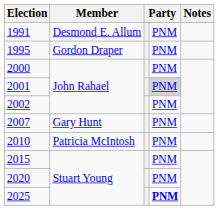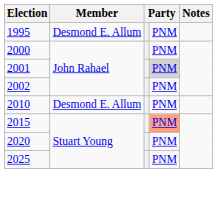- row: (19, 31)
(88, 50) Gordon Draper -> (97, 31) Desmond E. Allum
- row: (19, 123)
(94, 141) Patricia McIntosh -> (97, 104) Desmond E. Allum
(164, 159) no background -> (164, 123) lightsalmon background
(165, 196) bold -> (164, 159) normal
